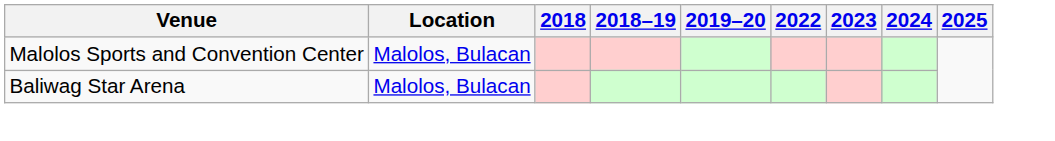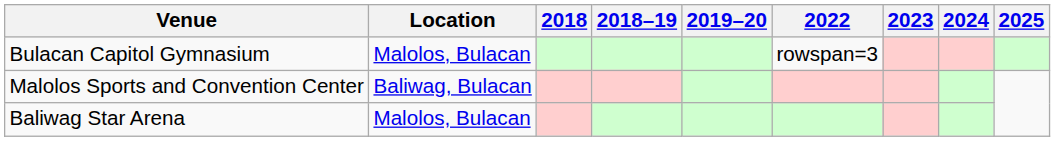+ row: (140, 53)
(452, 53) Malolos, Bulacan -> (453, 86) Baliwag, Bulacan
